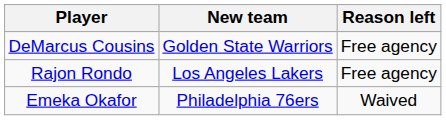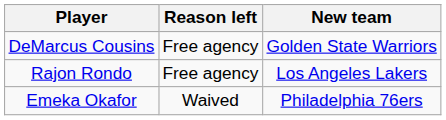columns swapped: (389, 18) <-> (248, 18)
